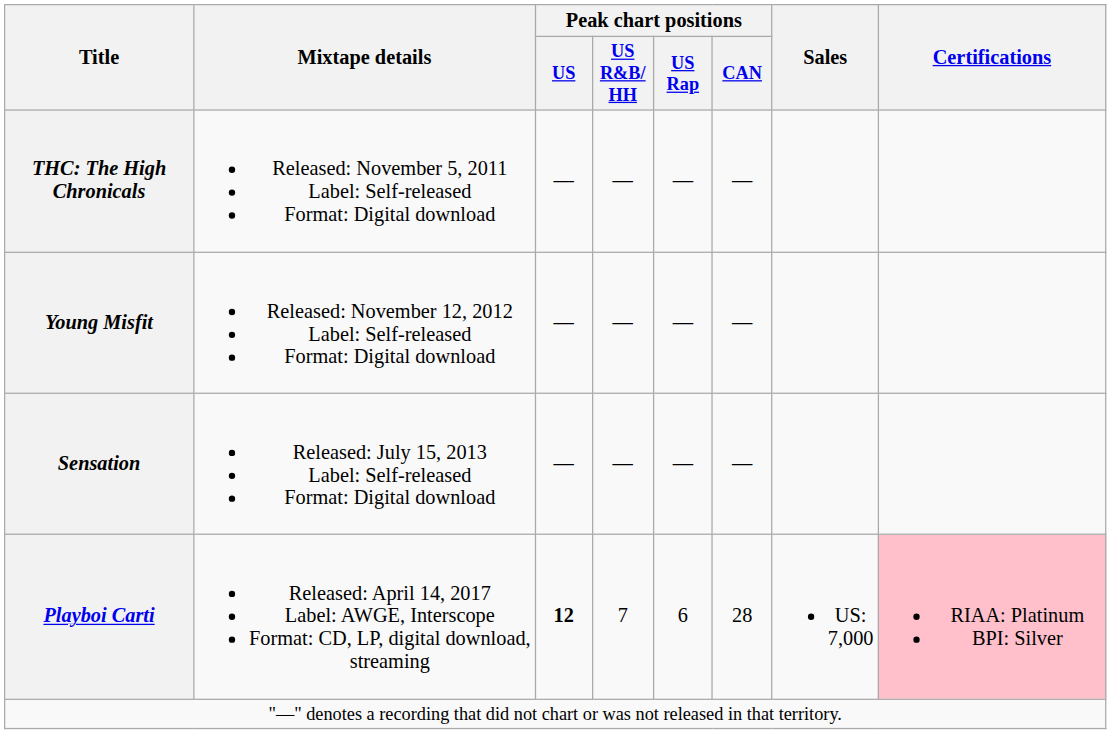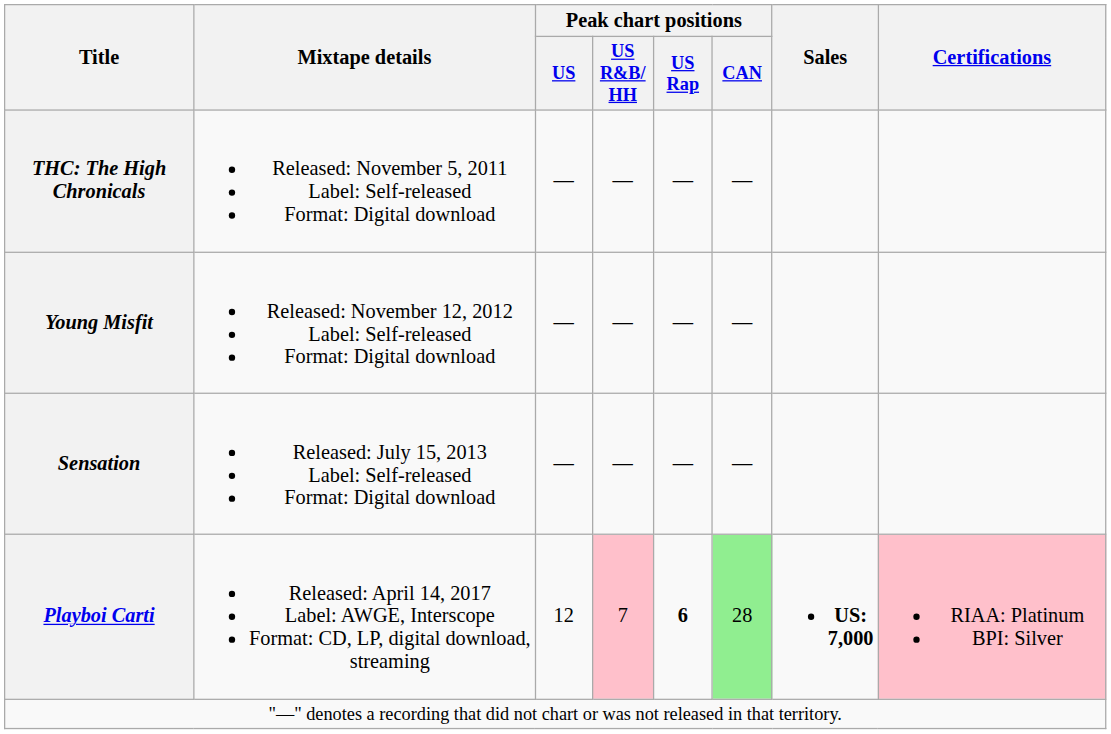(564, 616) bold -> (564, 616) normal
(623, 616) no background -> (623, 616) pink background
(683, 616) normal -> (683, 616) bold
(742, 616) no background -> (742, 616) lightgreen background
(825, 628) normal -> (825, 628) bold
